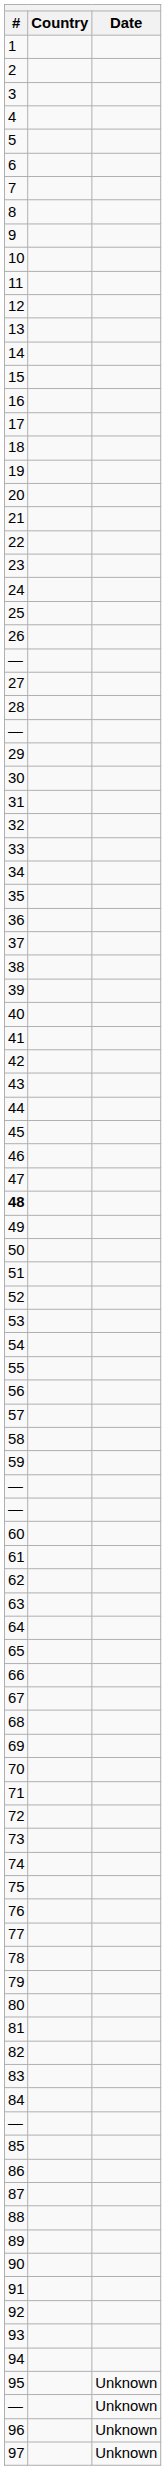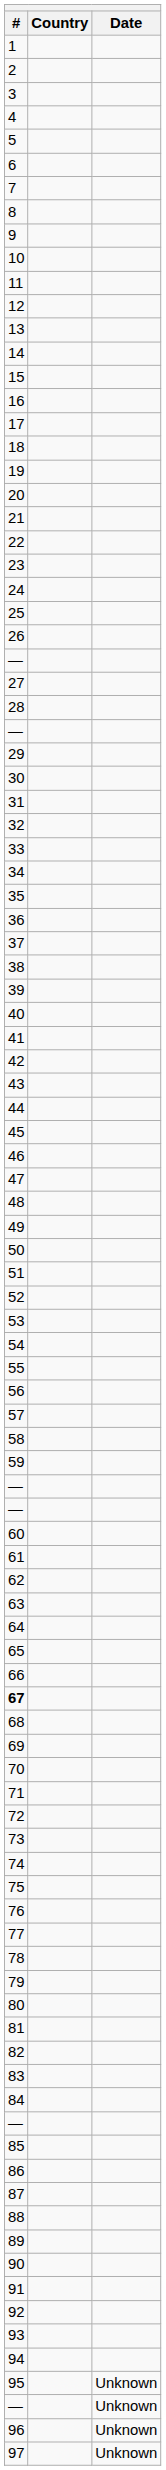(16, 1203) bold -> (16, 1203) normal
(16, 1698) normal -> (16, 1698) bold
